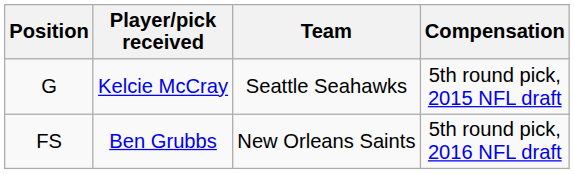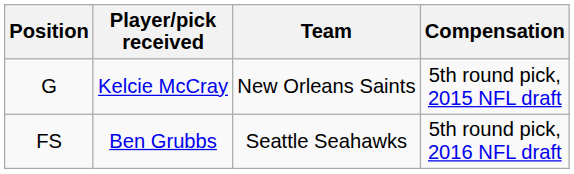(326, 86) Seattle Seahawks -> (326, 86) New Orleans Saints
(326, 141) New Orleans Saints -> (326, 141) Seattle Seahawks
